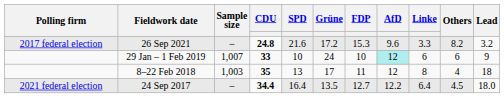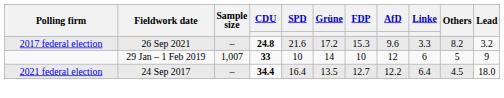(329, 58) 24 -> (329, 58) 14
(393, 58) paleturquoise background -> (393, 58) no background
(457, 58) 6 -> (457, 58) 5
- row: (166, 72)
